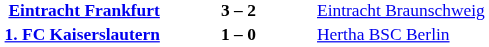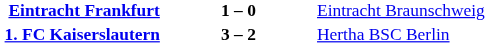(238, 10) 3 – 2 -> (238, 10) 1 – 0
(238, 34) 1 – 0 -> (238, 34) 3 – 2
